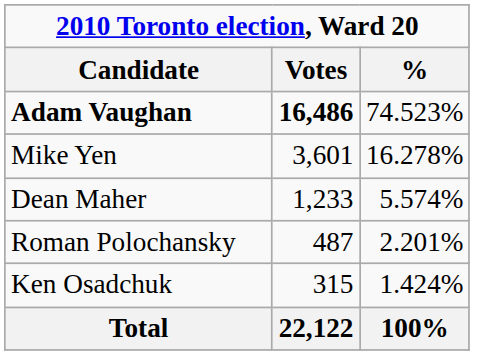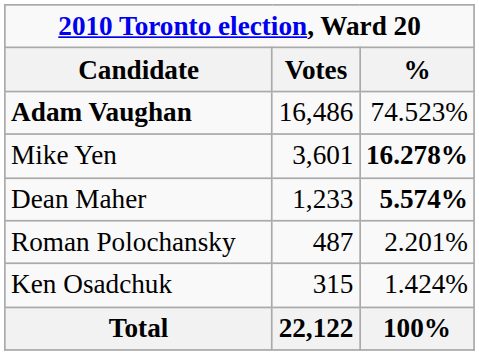(316, 112) bold -> (316, 112) normal
(415, 155) normal -> (417, 155) bold
(422, 198) normal -> (424, 198) bold
